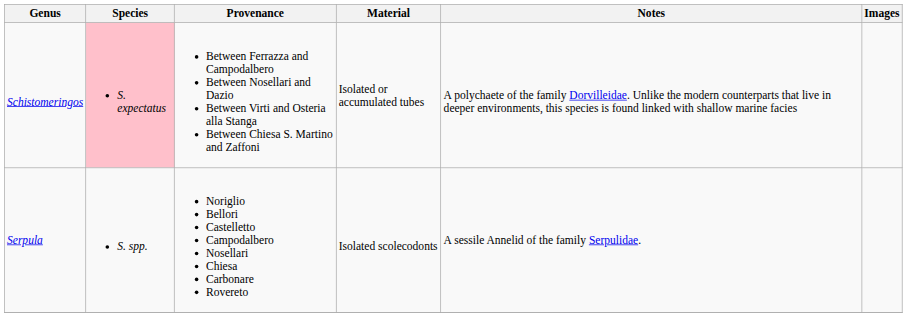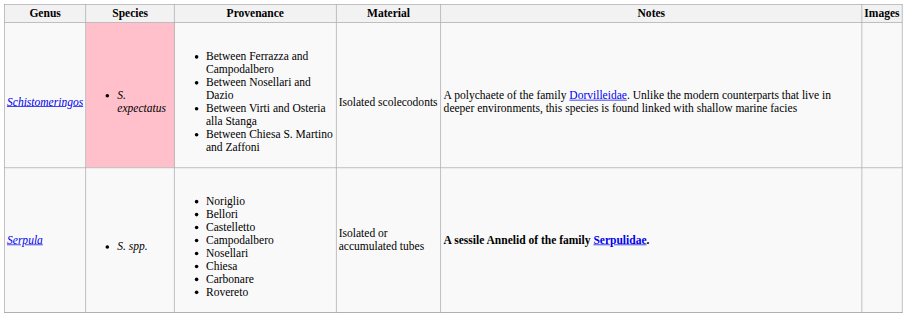(381, 95) Isolated or accumulated tubes -> (388, 101) Isolated scolecodonts
(388, 246) Isolated scolecodonts -> (381, 240) Isolated or accumulated tubes
(542, 240) normal -> (547, 240) bold
